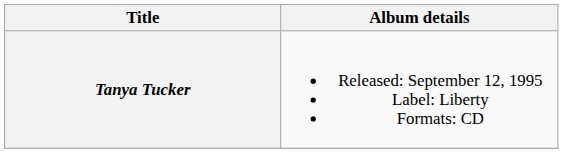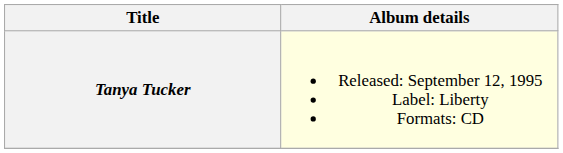(419, 99) no background -> (419, 99) lightyellow background
